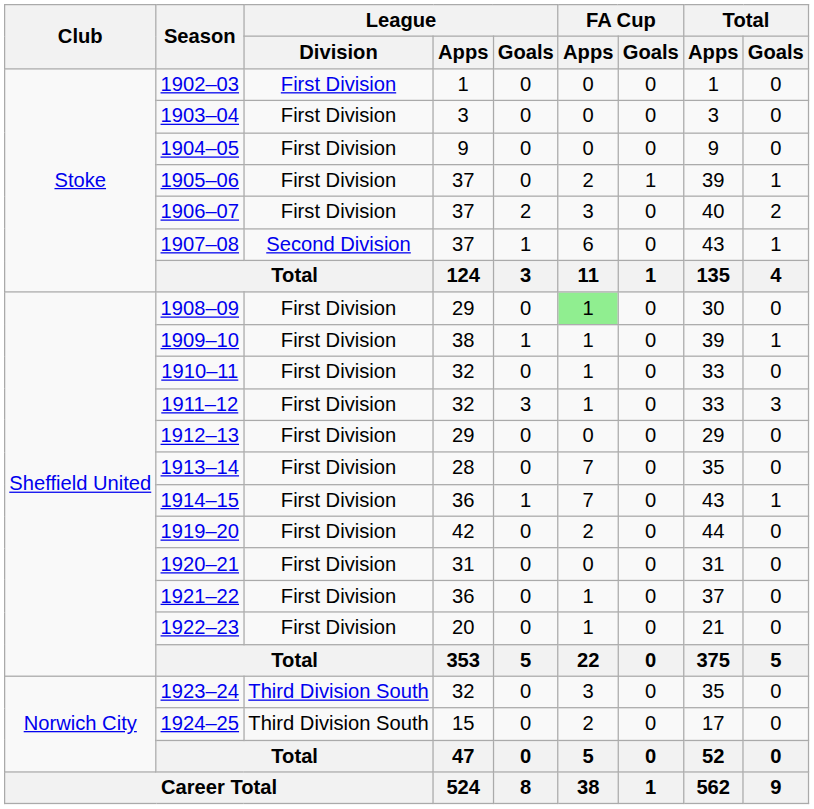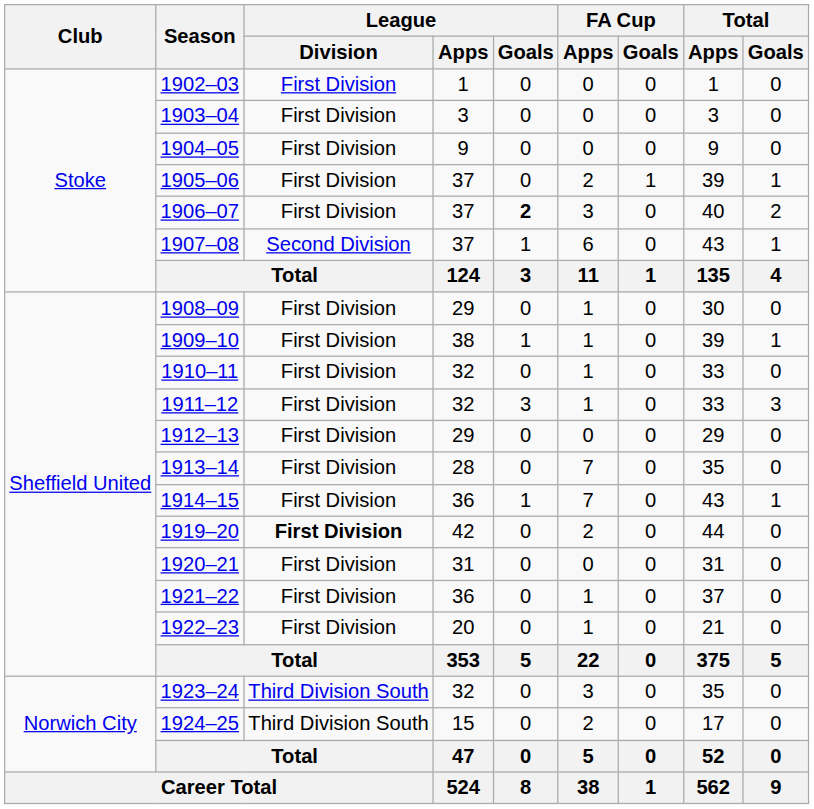(526, 212) normal -> (526, 212) bold
(588, 308) lightgreen background -> (588, 308) no background
(339, 532) normal -> (339, 532) bold
